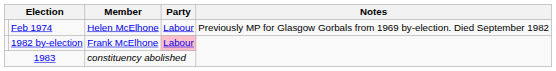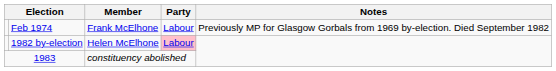(123, 27) Helen McElhone -> (123, 27) Frank McElhone
(123, 43) Frank McElhone -> (123, 43) Helen McElhone
